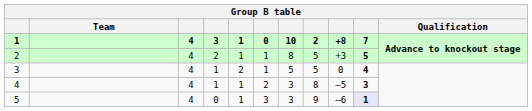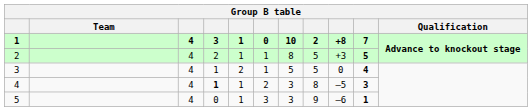(216, 85) normal -> (216, 85) bold
(366, 99) lavender background -> (366, 99) no background
